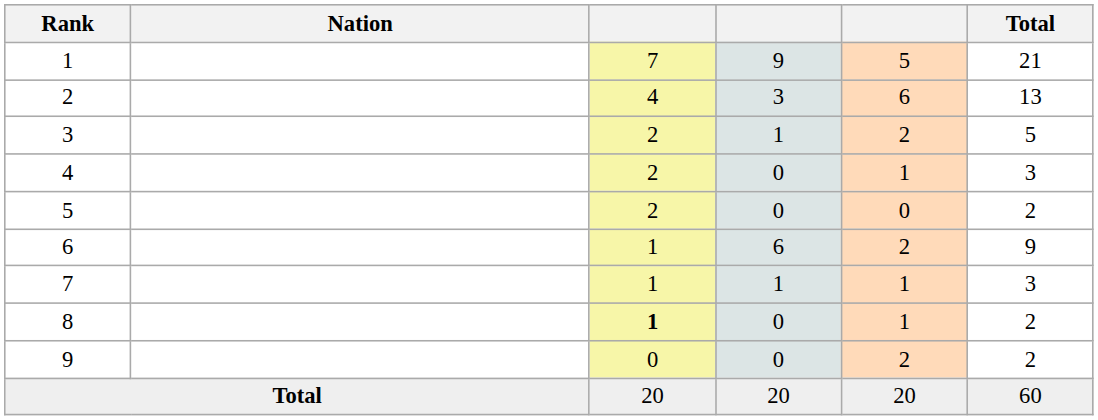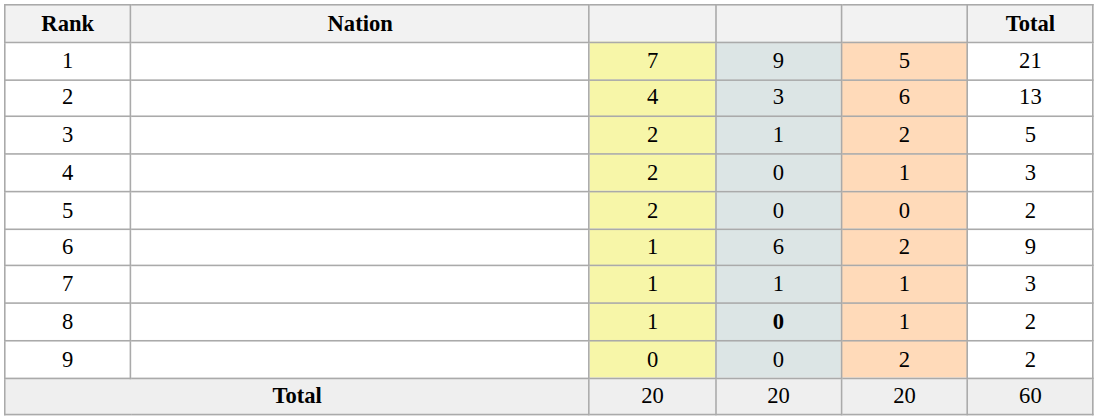(653, 321) bold -> (653, 321) normal
(778, 321) normal -> (778, 321) bold
